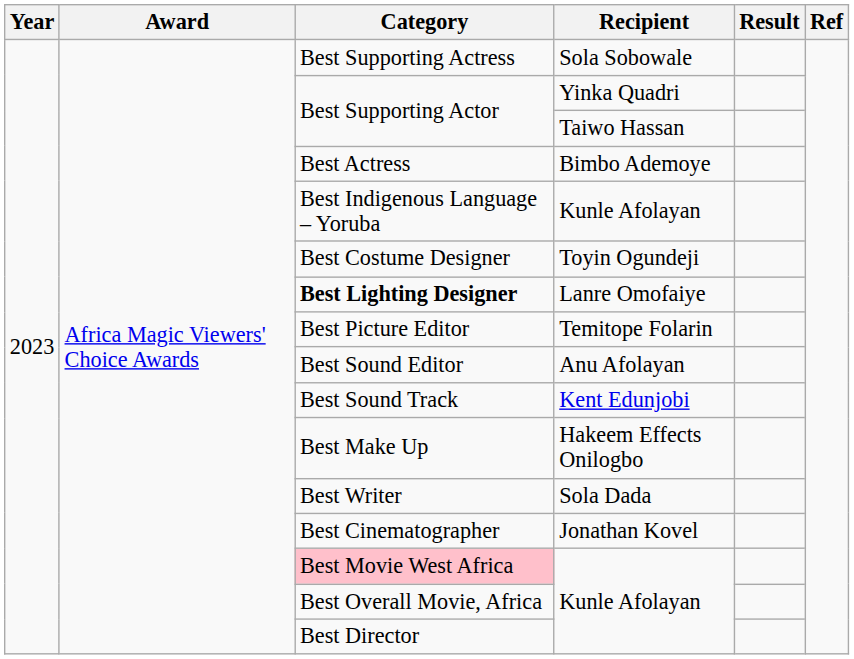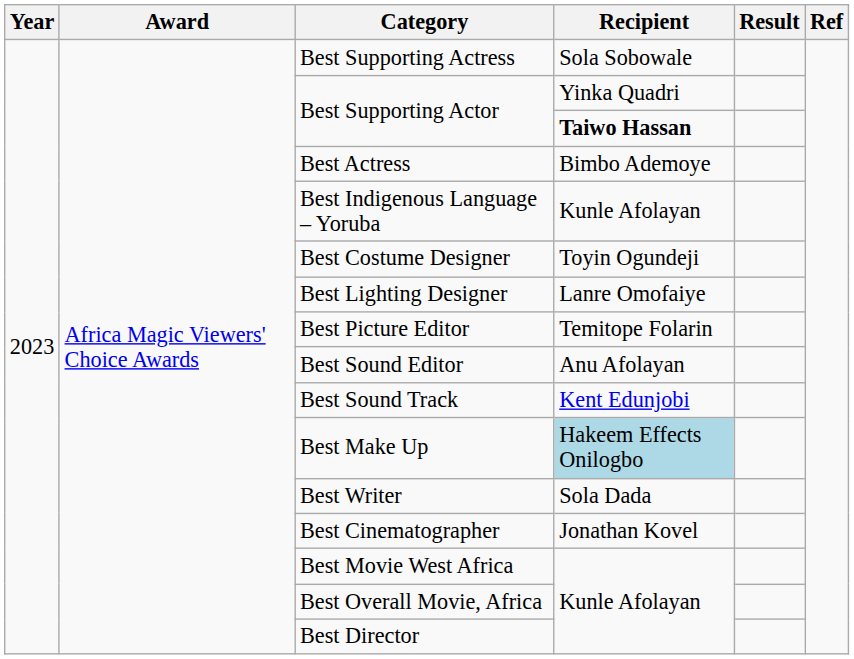(622, 127) normal -> (625, 127) bold
(409, 294) bold -> (404, 294) normal
(630, 447) no background -> (630, 447) lightblue background
(407, 565) pink background -> (407, 565) no background
